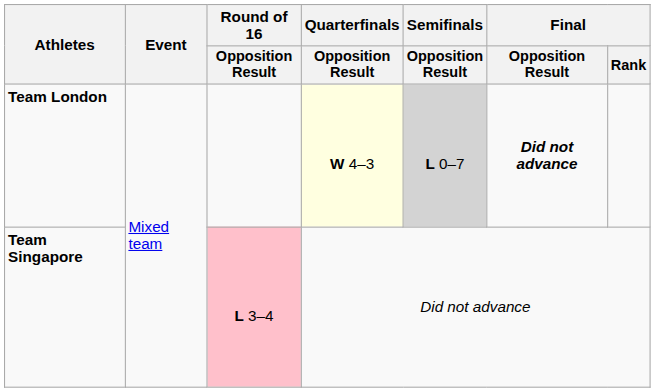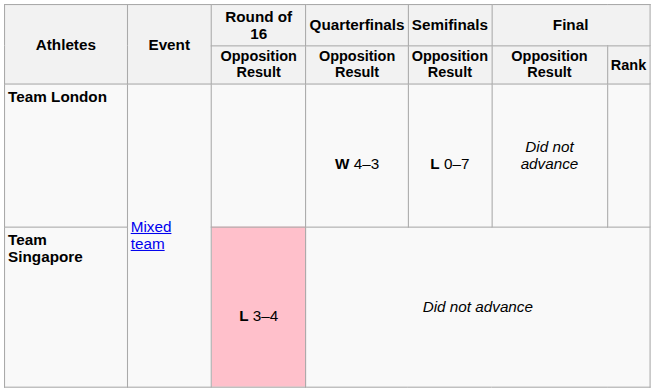(352, 165) lightyellow background -> (357, 165) no background
(445, 165) lightgrey background -> (450, 165) no background
(547, 156) bold -> (549, 156) normal
